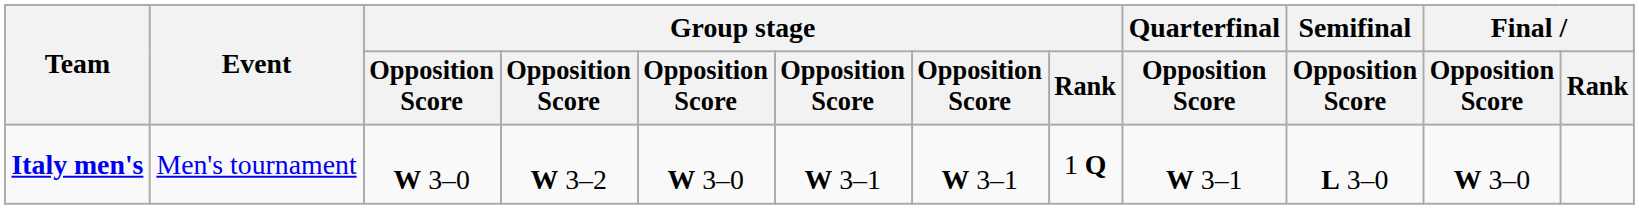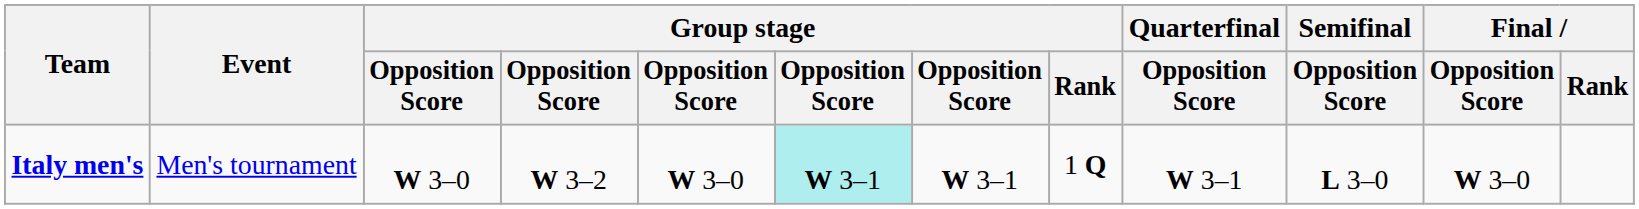(843, 180) no background -> (843, 180) paleturquoise background
